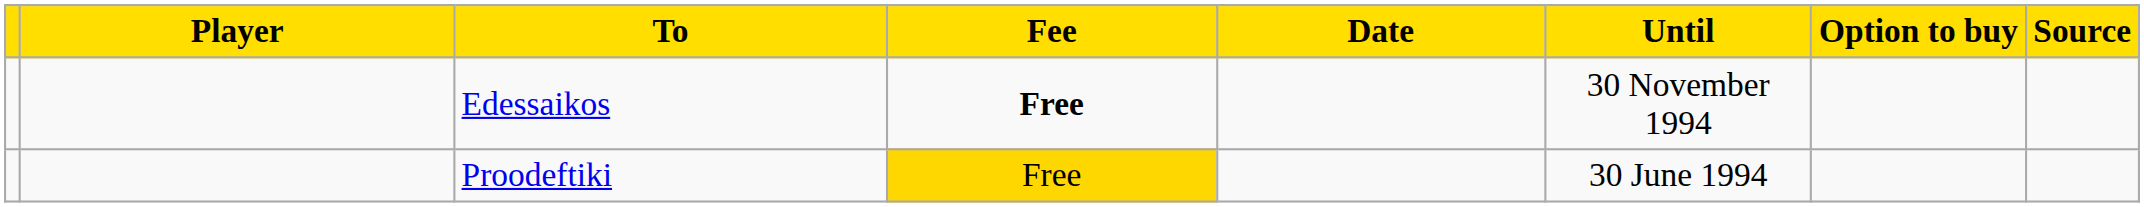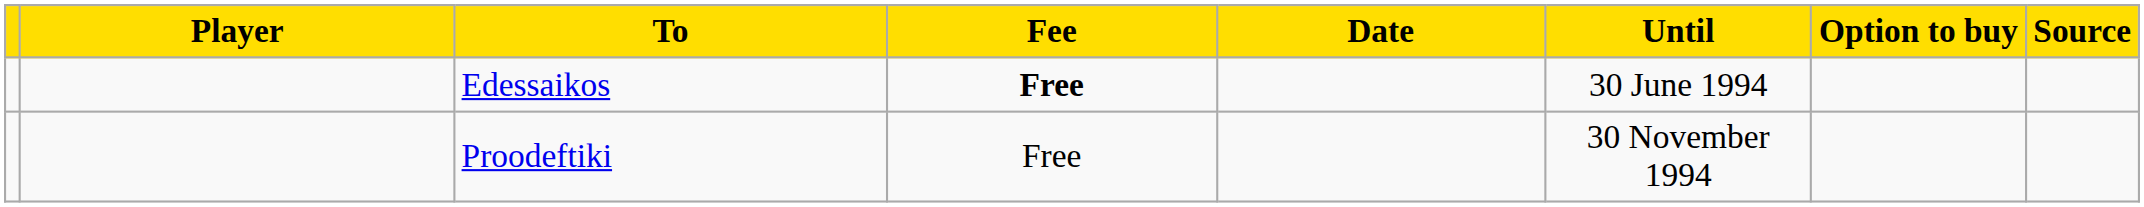(1678, 102) 30 November 1994 -> (1678, 84) 30 June 1994
(1052, 174) gold background -> (1052, 155) no background
(1678, 174) 30 June 1994 -> (1678, 155) 30 November 1994
